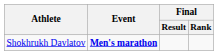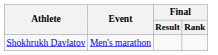(124, 43) bold -> (120, 43) normal
